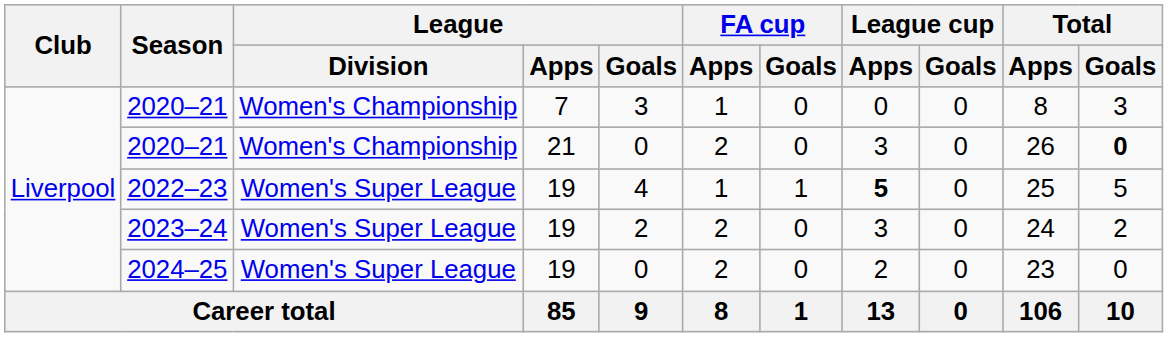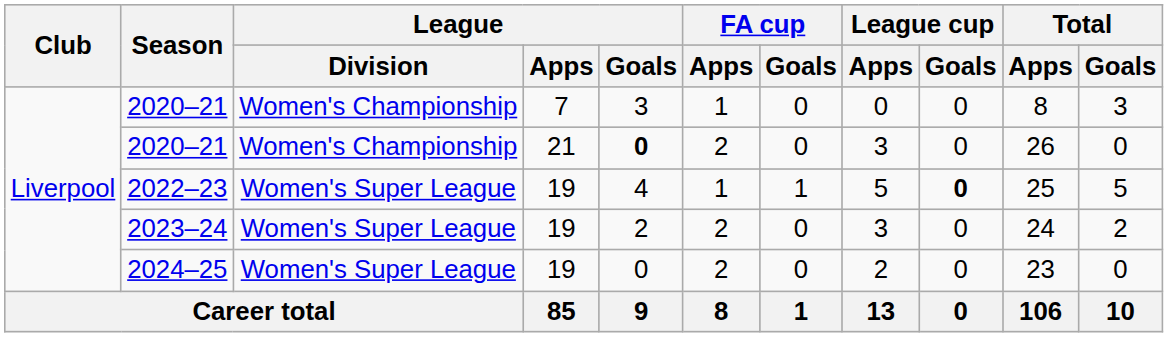(641, 147) normal -> (641, 147) bold
(1120, 147) bold -> (1120, 147) normal
(881, 188) bold -> (881, 188) normal
(961, 188) normal -> (961, 188) bold
